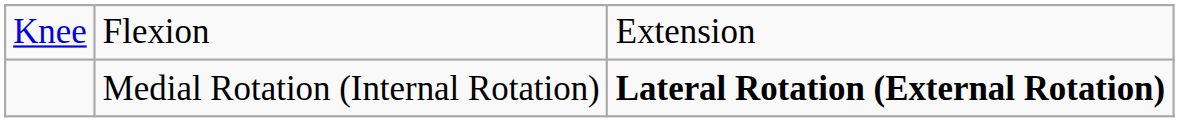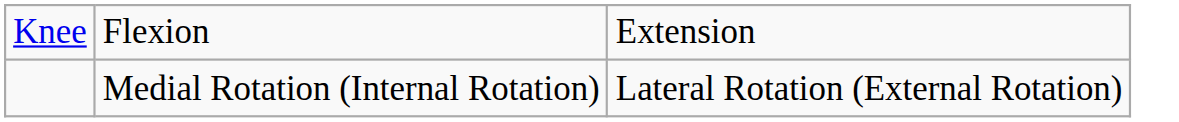(890, 87) bold -> (869, 87) normal
